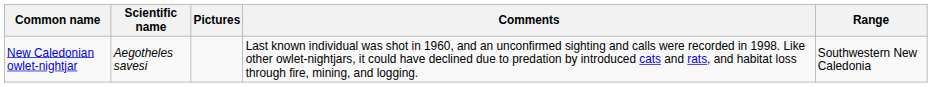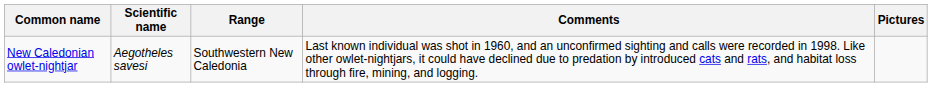columns swapped: (871, 20) <-> (217, 20)
